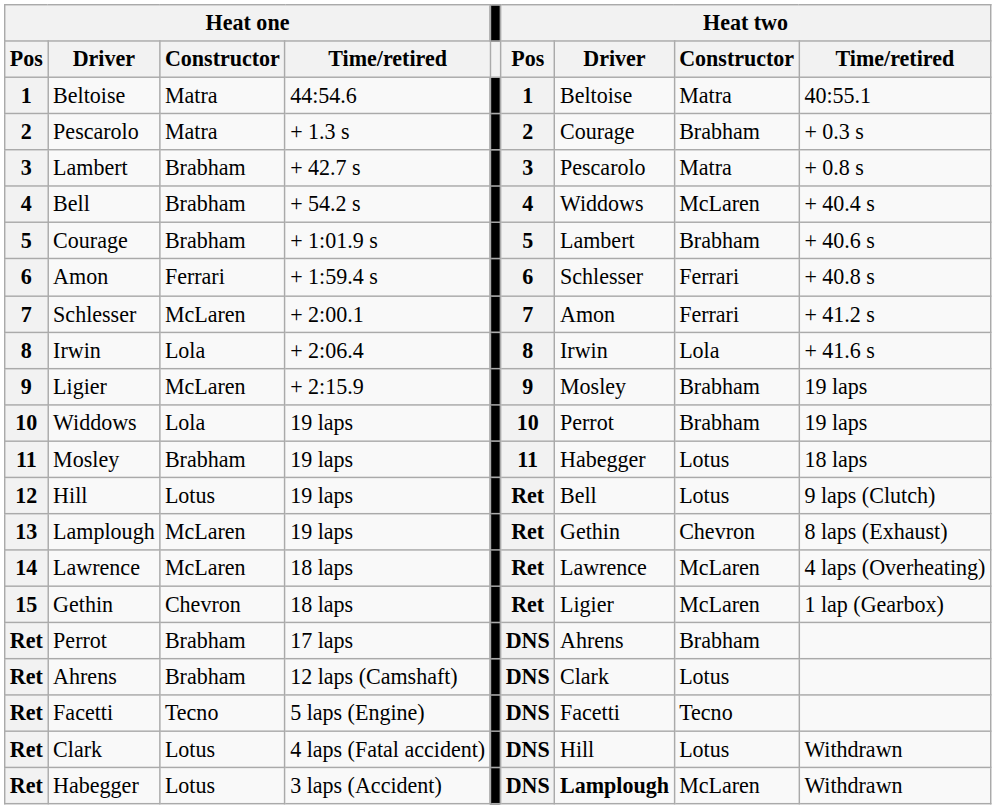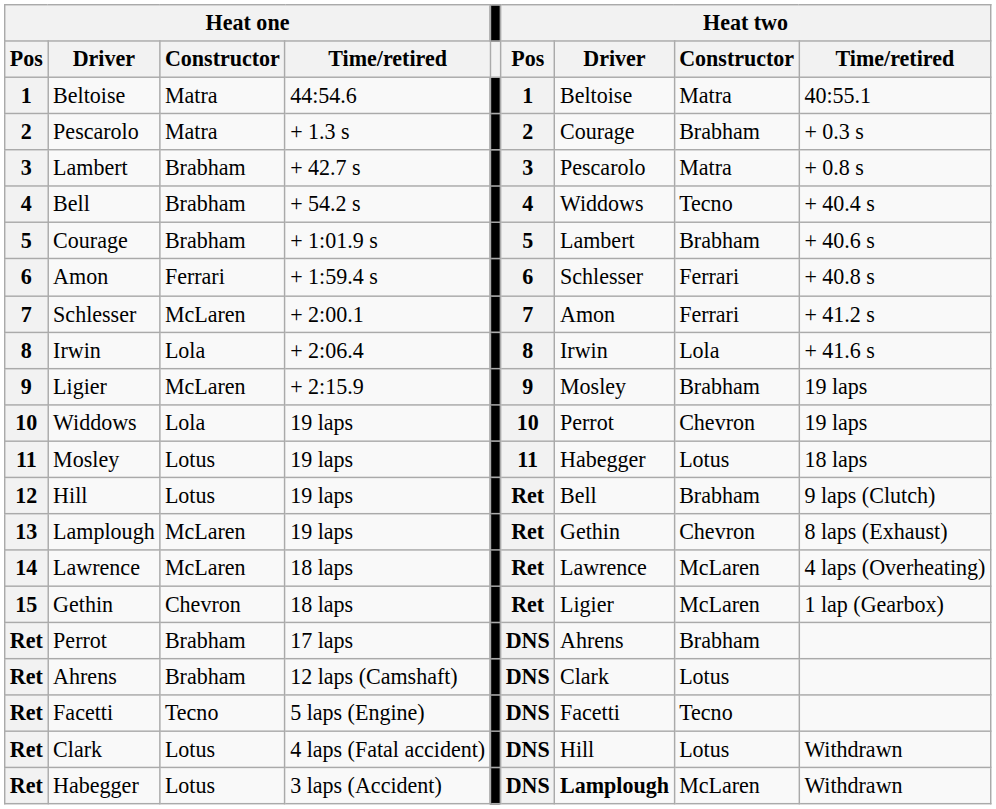(720, 204) McLaren -> (706, 204) Tecno
(720, 422) Brabham -> (717, 422) Chevron
(205, 458) Brabham -> (190, 458) Lotus
(704, 495) Lotus -> (720, 495) Brabham
